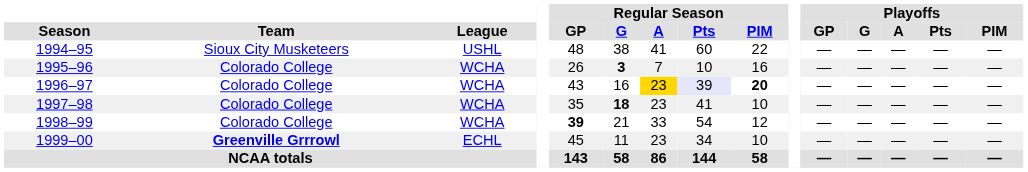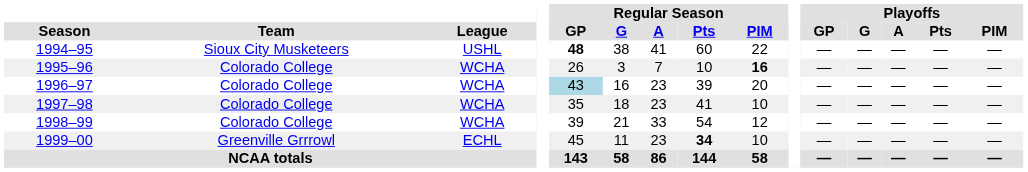(576, 49) normal -> (576, 49) bold
(621, 67) bold -> (621, 67) normal
(760, 67) normal -> (760, 67) bold
(576, 85) no background -> (576, 85) lightblue background
(659, 85) gold background -> (659, 85) no background
(704, 85) lavender background -> (704, 85) no background
(760, 85) bold -> (760, 85) normal
(621, 104) bold -> (621, 104) normal
(576, 122) bold -> (576, 122) normal
(276, 140) bold -> (276, 140) normal
(704, 140) normal -> (704, 140) bold
